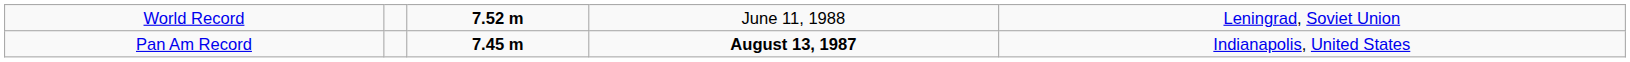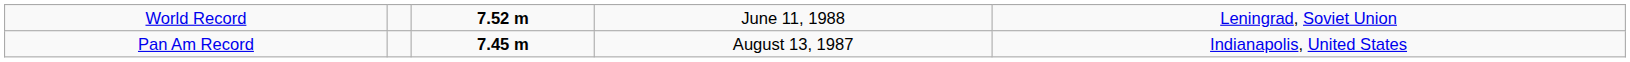(793, 44) bold -> (793, 44) normal
